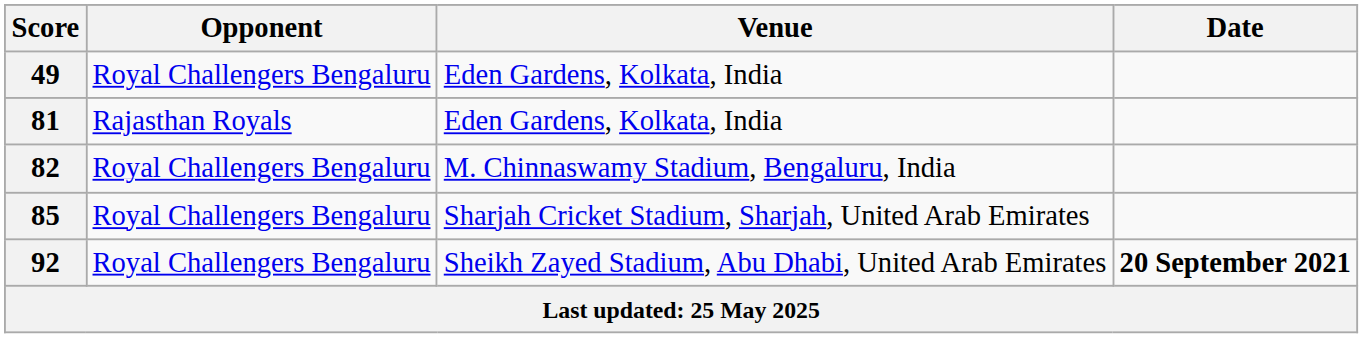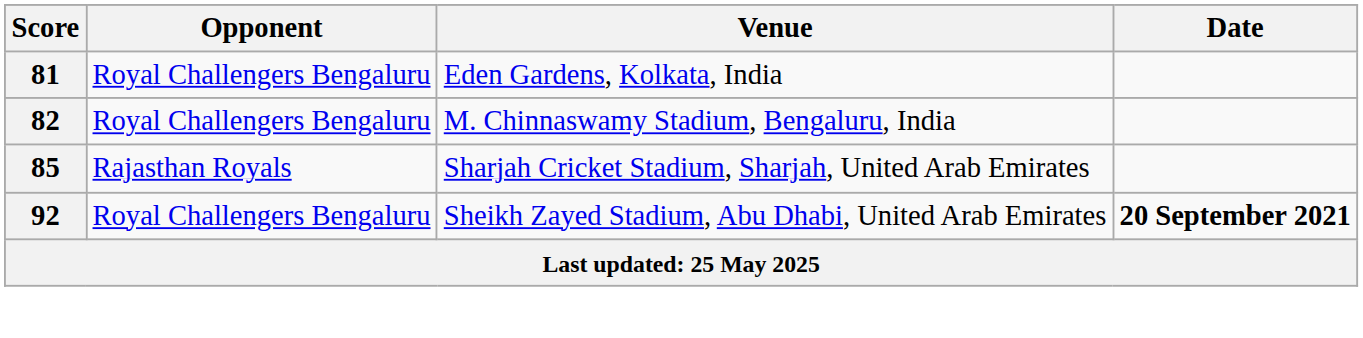- row: (45, 74)
(192, 121) Rajasthan Royals -> (262, 74) Royal Challengers Bengaluru
(262, 215) Royal Challengers Bengaluru -> (192, 168) Rajasthan Royals
